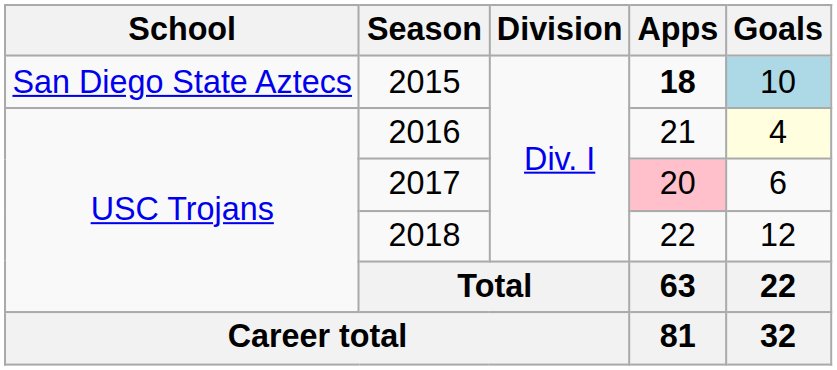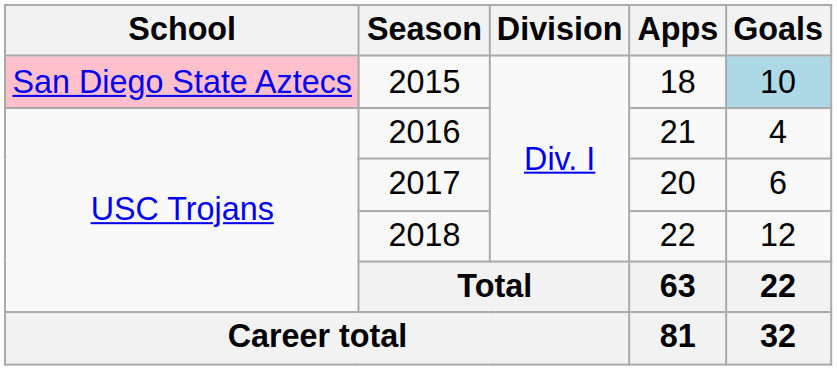(182, 81) no background -> (182, 81) pink background
(678, 81) bold -> (678, 81) normal
(778, 132) lightyellow background -> (778, 132) no background
(678, 183) pink background -> (678, 183) no background
